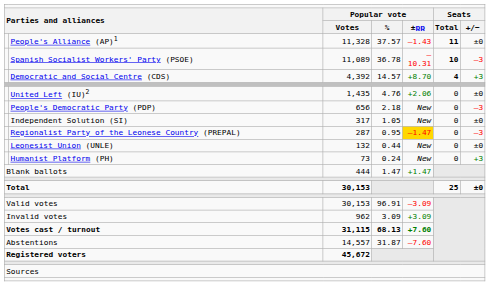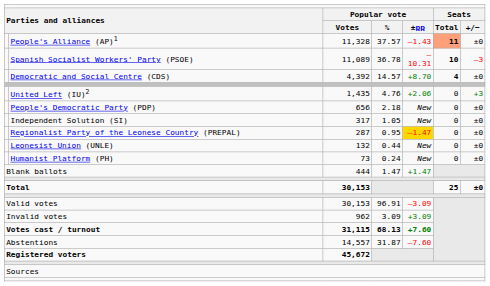(454, 41) no background -> (454, 41) lightsalmon background
(479, 76) +3 -> (479, 76) ±0
(479, 94) ±0 -> (479, 94) +3
(479, 107) –3 -> (479, 107) ±0
(479, 133) –3 -> (479, 133) ±0
(479, 158) +3 -> (479, 158) ±0
